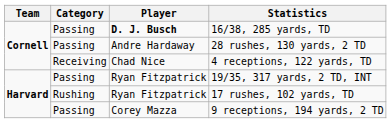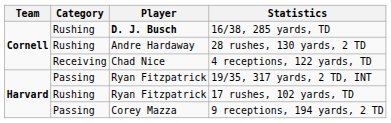(74, 29) Passing -> (74, 29) Rushing
(74, 46) Passing -> (74, 46) Rushing
